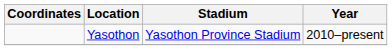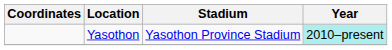(345, 34) no background -> (345, 34) paleturquoise background
